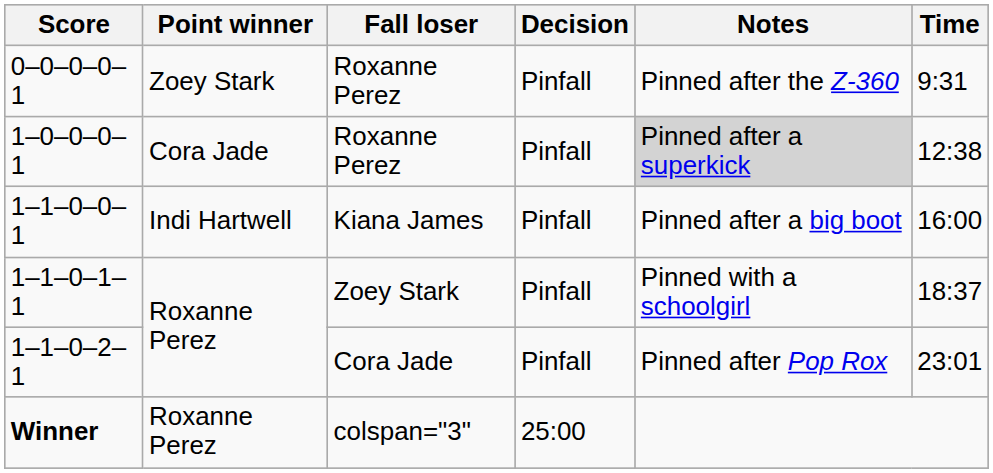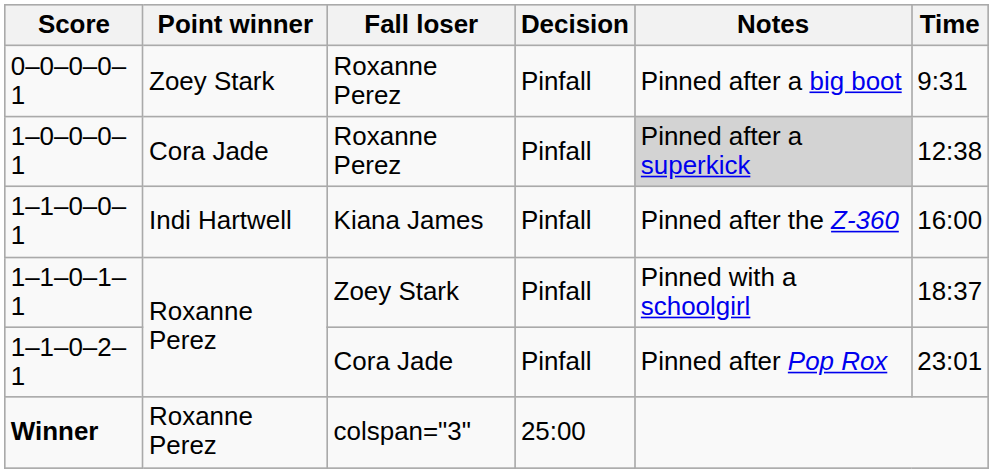(770, 80) Pinned after the Z-360 -> (771, 80) Pinned after a big boot
(771, 221) Pinned after a big boot -> (770, 221) Pinned after the Z-360
